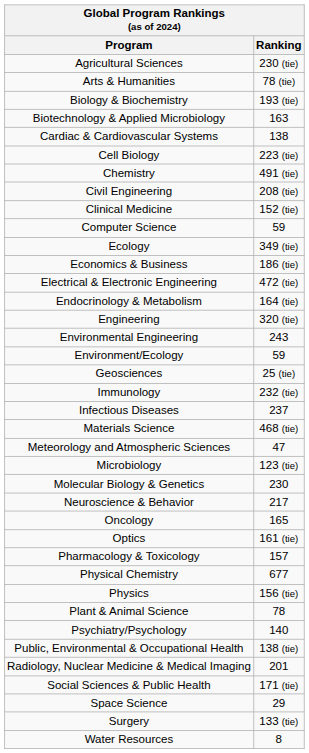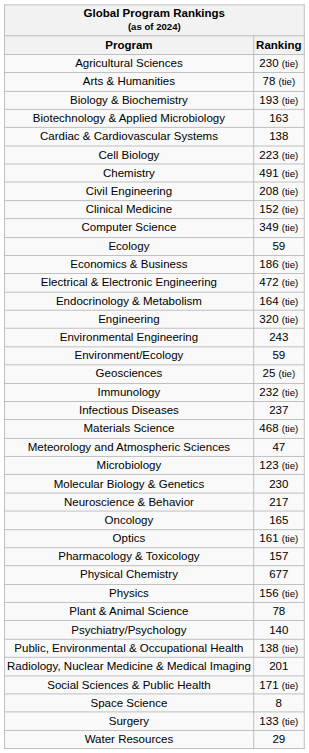(279, 228) 59 -> (279, 228) 349 (tie)
(279, 246) 349 (tie) -> (279, 246) 59
(279, 703) 29 -> (279, 703) 8
(279, 739) 8 -> (279, 739) 29
